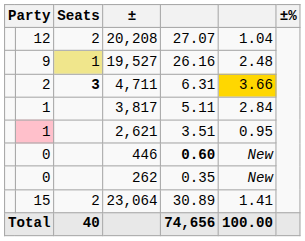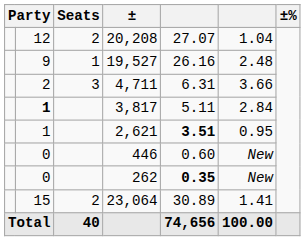(95, 62) khaki background -> (95, 62) no background
(95, 85) bold -> (95, 85) normal
(256, 85) gold background -> (256, 85) no background
(46, 108) normal -> (46, 108) bold
(46, 132) pink background -> (46, 132) no background
(198, 132) normal -> (198, 132) bold
(198, 155) bold -> (198, 155) normal
(198, 178) normal -> (198, 178) bold
